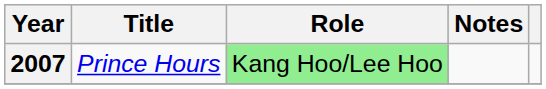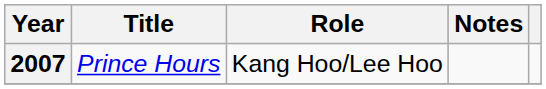(337, 63) lightgreen background -> (337, 63) no background
